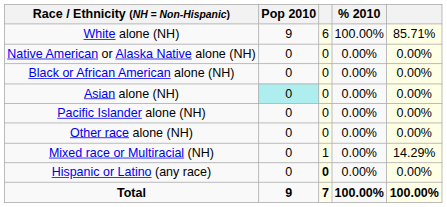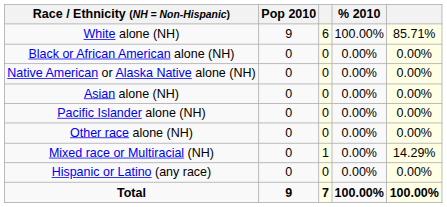rows swapped: (131, 73) <-> (131, 53)
(289, 93) paleturquoise background -> (289, 93) no background
(325, 172) bold -> (325, 172) normal
